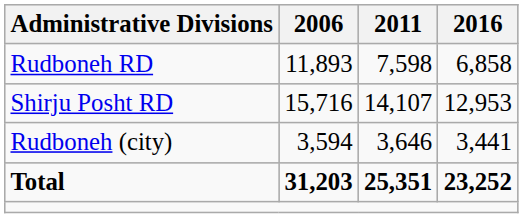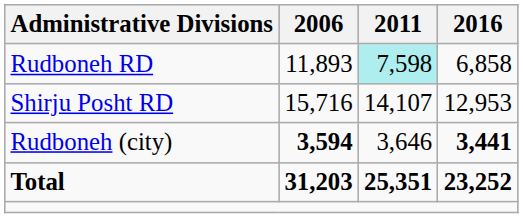(404, 63) no background -> (404, 63) paleturquoise background
(325, 142) normal -> (325, 142) bold
(484, 142) normal -> (484, 142) bold
